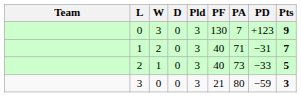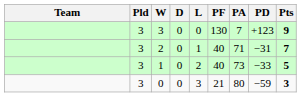columns swapped: (197, 13) <-> (140, 13)
